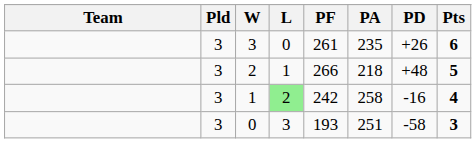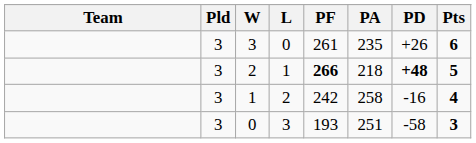(325, 71) normal -> (325, 71) bold
(414, 71) normal -> (414, 71) bold
(286, 97) lightgreen background -> (286, 97) no background
